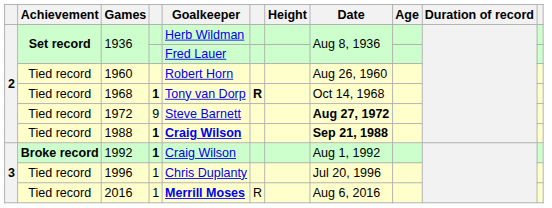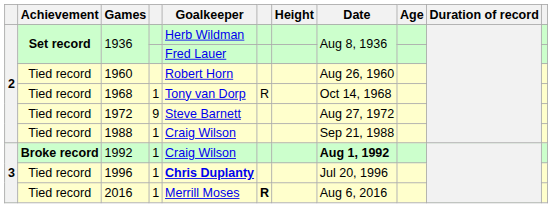(156, 94) bold -> (156, 94) normal
(258, 94) bold -> (264, 94) normal
(351, 114) bold -> (357, 114) normal
(156, 133) bold -> (156, 133) normal
(203, 133) bold -> (201, 133) normal
(350, 133) bold -> (357, 133) normal
(156, 153) bold -> (156, 153) normal
(347, 153) normal -> (354, 153) bold
(206, 173) normal -> (210, 173) bold
(205, 193) bold -> (202, 193) normal
(258, 193) normal -> (264, 193) bold
